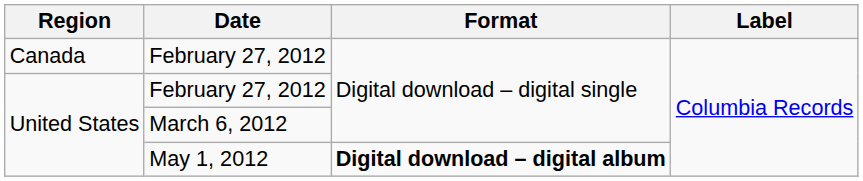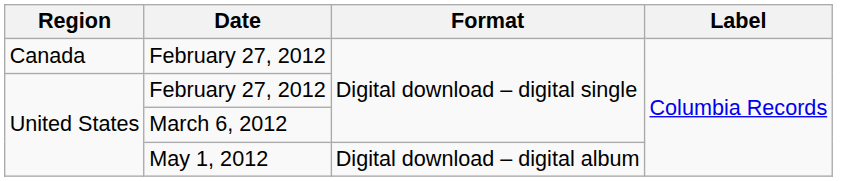(501, 158) bold -> (488, 158) normal
